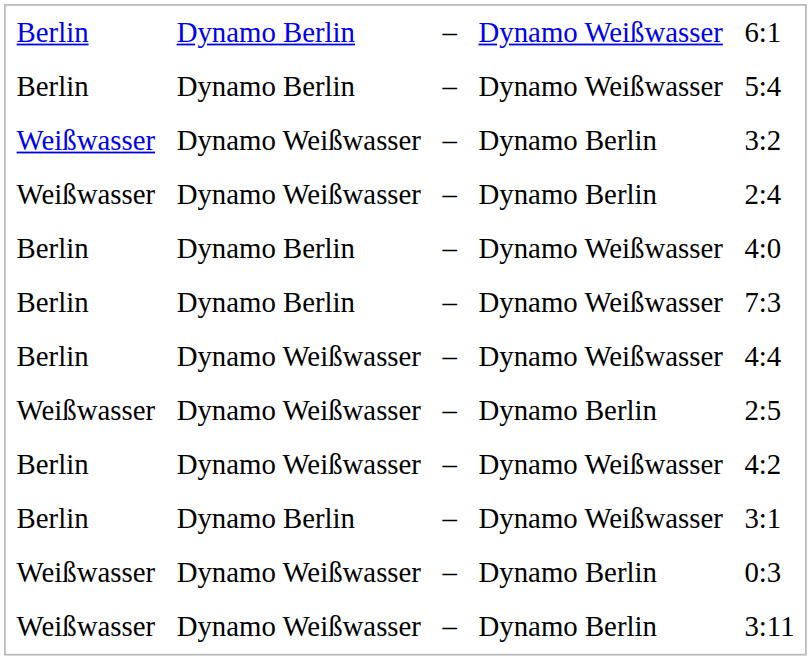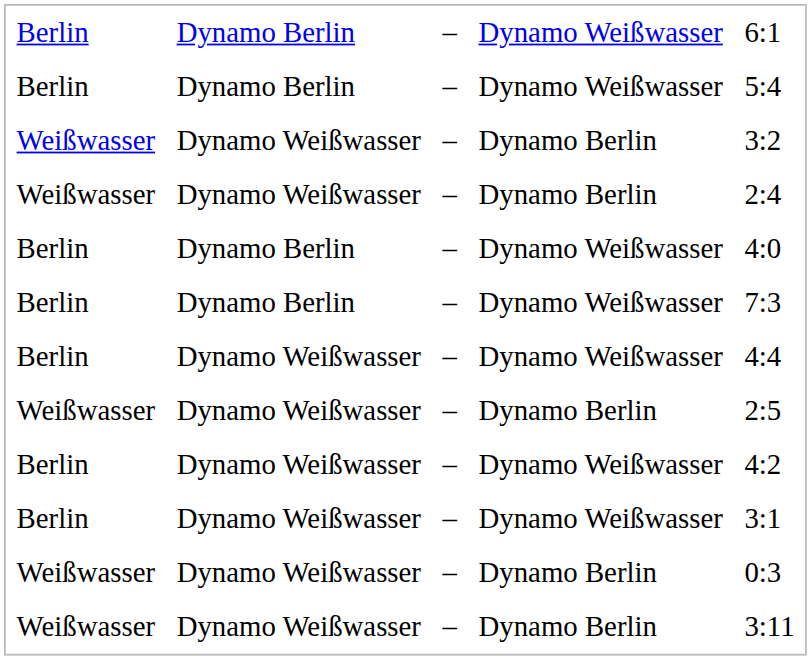(266, 518) Dynamo Berlin -> (299, 518) Dynamo Weißwasser
